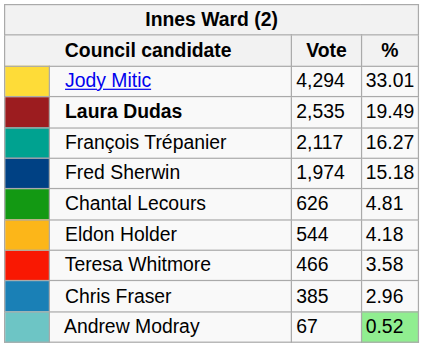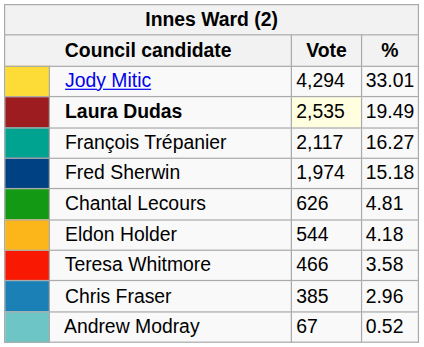(321, 111) no background -> (321, 111) lightyellow background
(385, 326) lightgreen background -> (385, 326) no background
